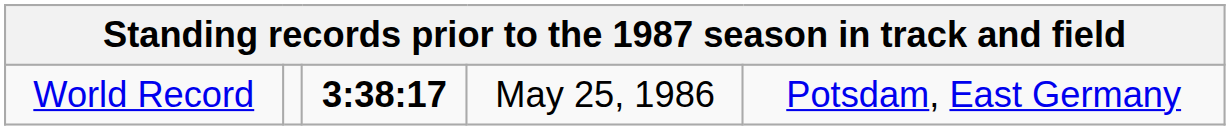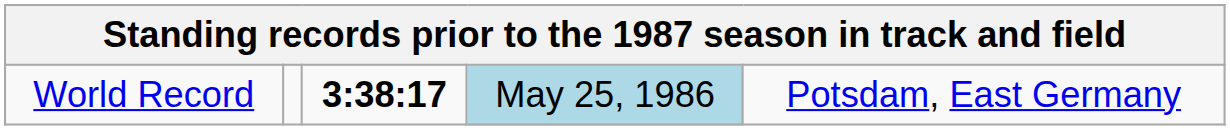(605, 93) no background -> (605, 93) lightblue background
